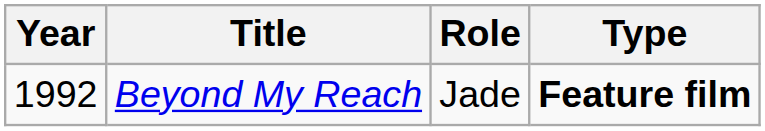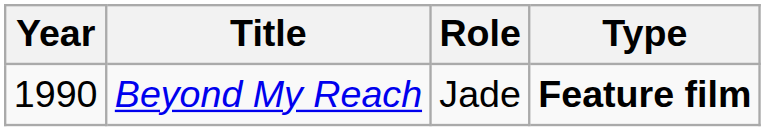(56, 93) 1992 -> (56, 93) 1990
